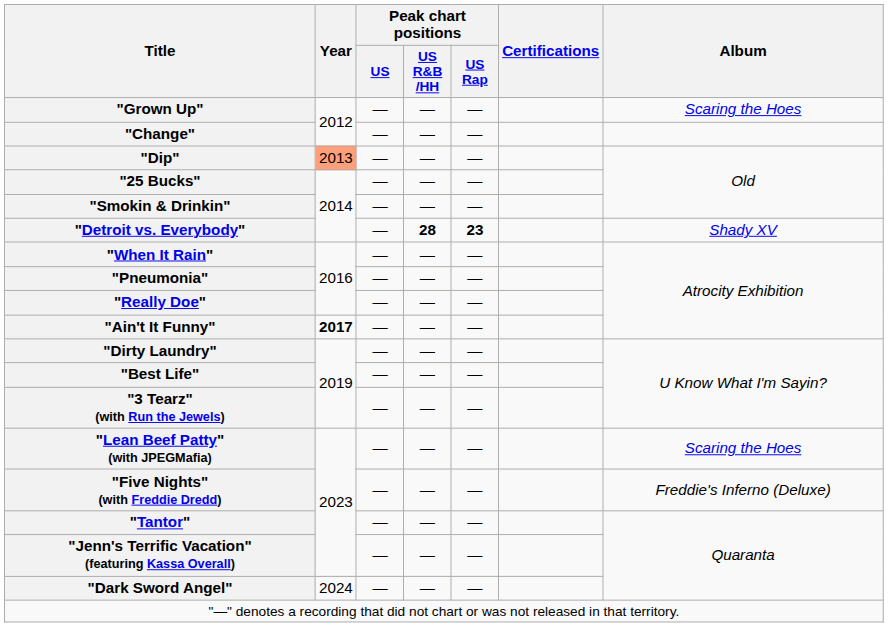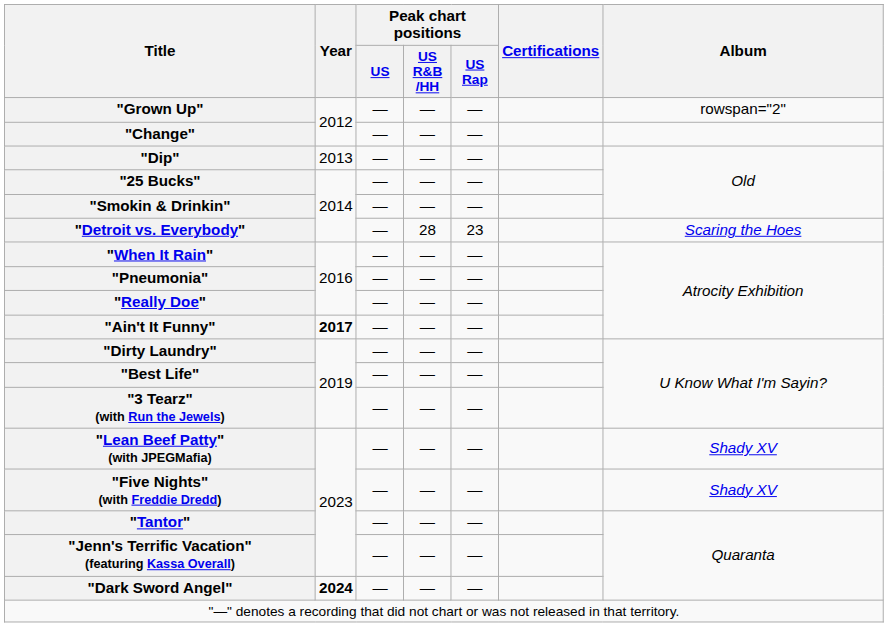(743, 109) Scaring the Hoes -> (743, 109) rowspan="2"
(336, 157) lightsalmon background -> (336, 157) no background
(427, 230) bold -> (427, 230) normal
(475, 230) bold -> (475, 230) normal
(743, 230) Shady XV -> (743, 230) Scaring the Hoes
(743, 448) Scaring the Hoes -> (743, 448) Shady XV
(743, 490) Freddie's Inferno (Deluxe) -> (743, 490) Shady XV
(336, 587) normal -> (336, 587) bold
